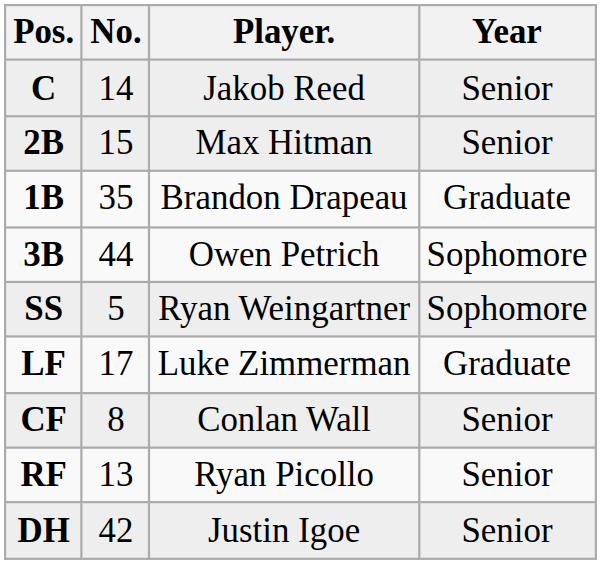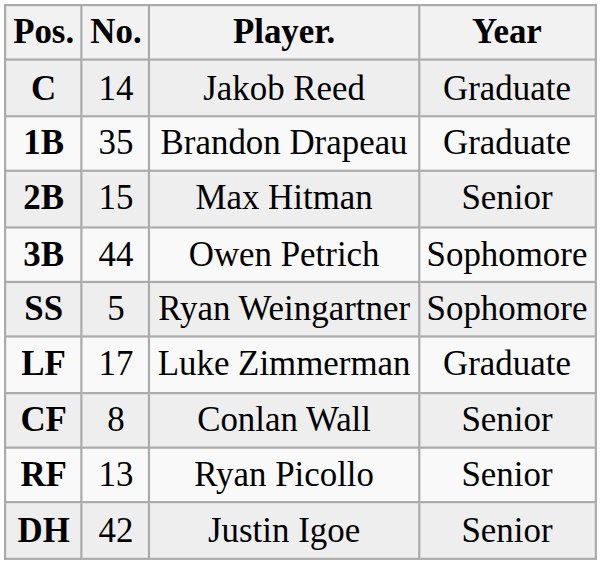(507, 87) Senior -> (507, 87) Graduate
rows swapped: (44, 198) <-> (44, 142)
